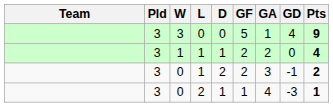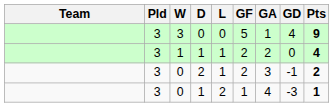columns swapped: (222, 14) <-> (201, 14)
